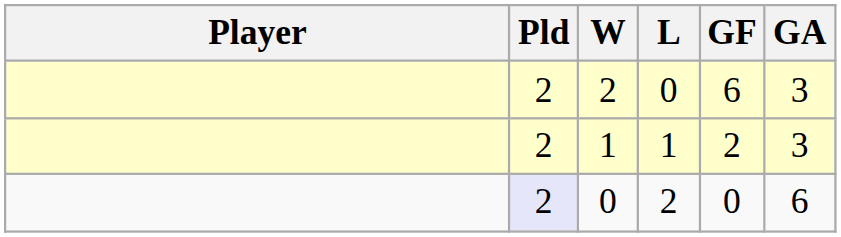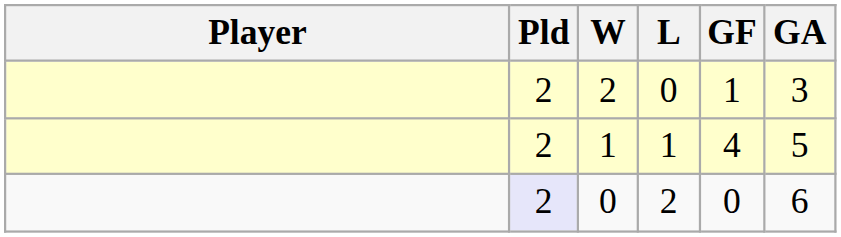(732, 88) 6 -> (732, 88) 1
(732, 145) 2 -> (732, 145) 4
(800, 145) 3 -> (800, 145) 5
